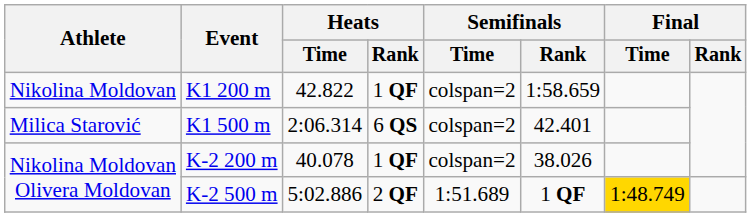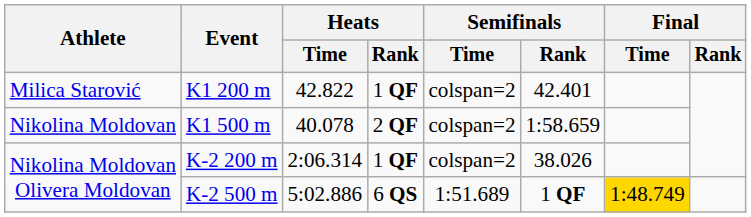(93, 90) Nikolina Moldovan -> (75, 90) Milica Starović
(563, 90) 1:58.659 -> (563, 90) 42.401
(75, 125) Milica Starović -> (93, 125) Nikolina Moldovan
(325, 125) 2:06.314 -> (325, 125) 40.078
(395, 125) 6 QS -> (395, 125) 2 QF
(563, 125) 42.401 -> (563, 125) 1:58.659
(325, 160) 40.078 -> (325, 160) 2:06.314
(395, 195) 2 QF -> (395, 195) 6 QS
